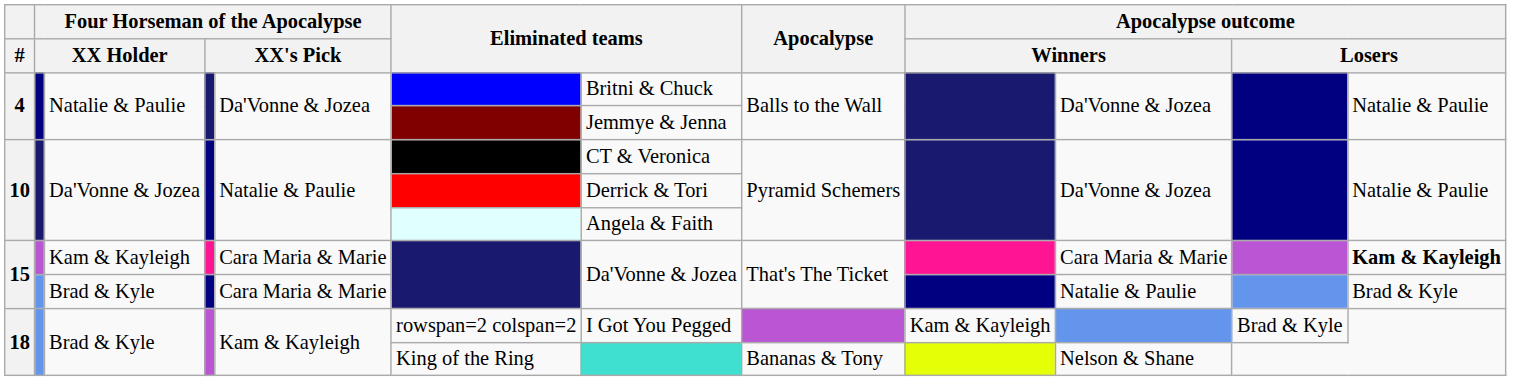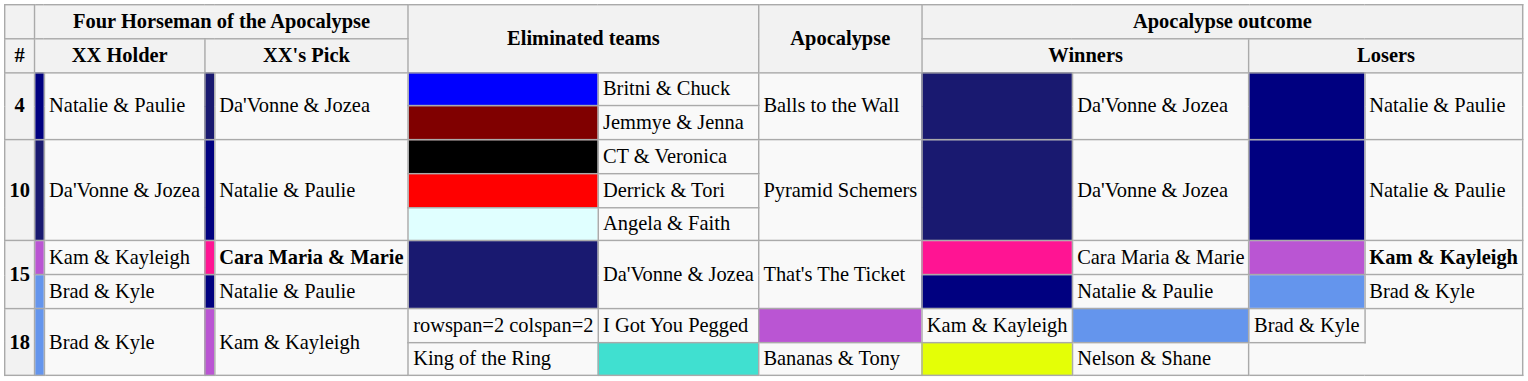(303, 257) normal -> (311, 257) bold
(303, 291) Cara Maria & Marie -> (287, 291) Natalie & Paulie
